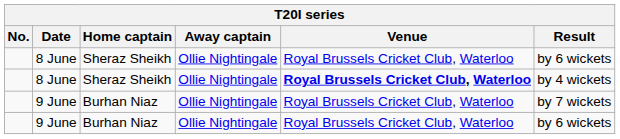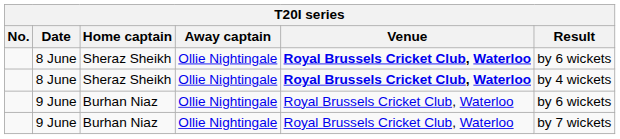(399, 58) normal -> (407, 58) bold
(574, 101) by 7 wickets -> (574, 101) by 6 wickets
(574, 123) by 6 wickets -> (574, 123) by 7 wickets
